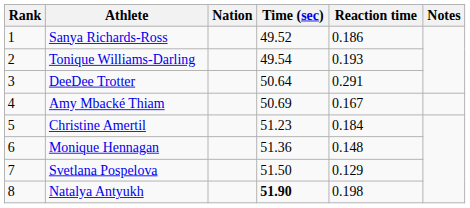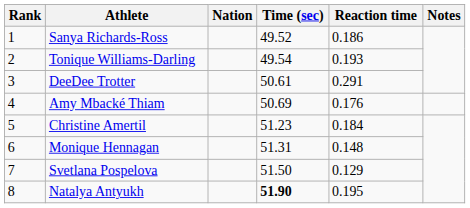(276, 81) 50.64 -> (276, 81) 50.61
(348, 103) 0.167 -> (348, 103) 0.176
(276, 147) 51.36 -> (276, 147) 51.31
(348, 192) 0.198 -> (348, 192) 0.195
